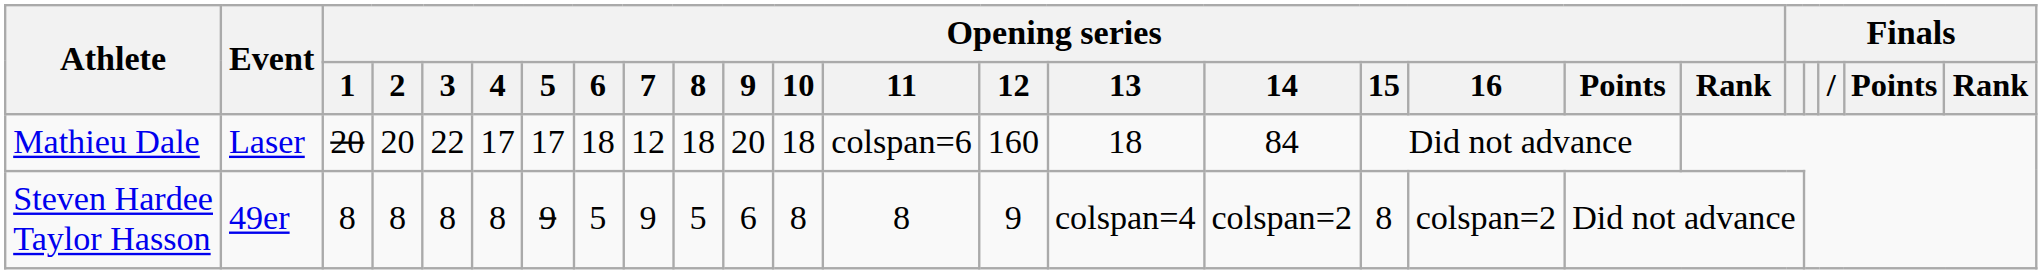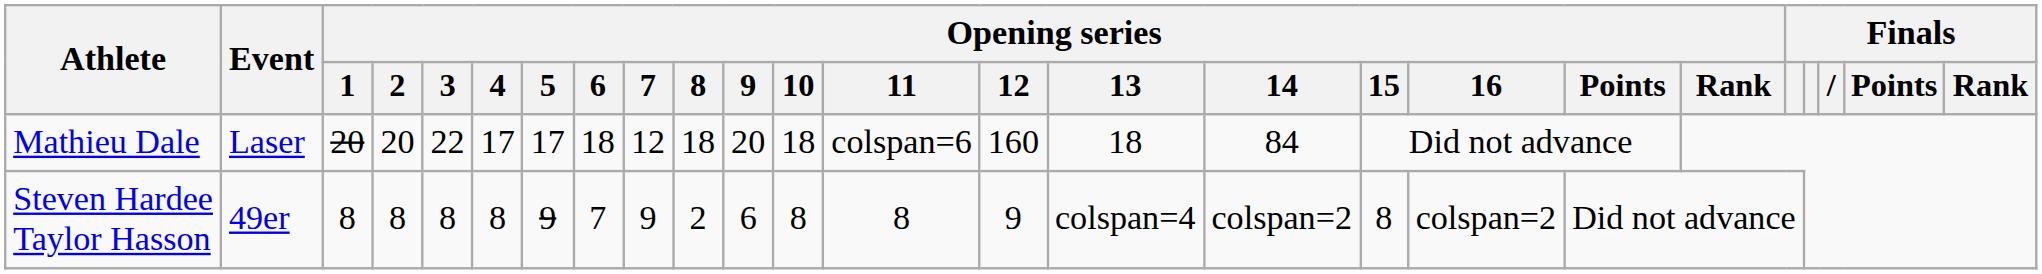(598, 219) 5 -> (598, 219) 7
(698, 219) 5 -> (698, 219) 2
